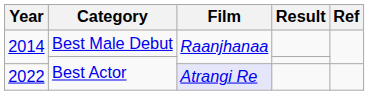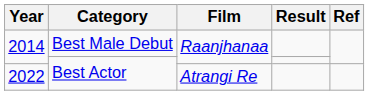(219, 76) lavender background -> (219, 76) no background
